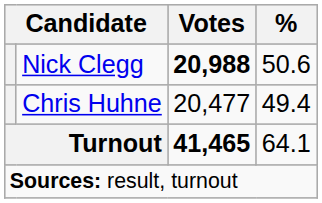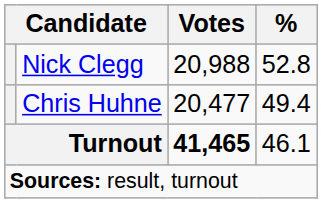(212, 64) bold -> (212, 64) normal
(286, 64) 50.6 -> (286, 64) 52.8
(286, 143) 64.1 -> (286, 143) 46.1
